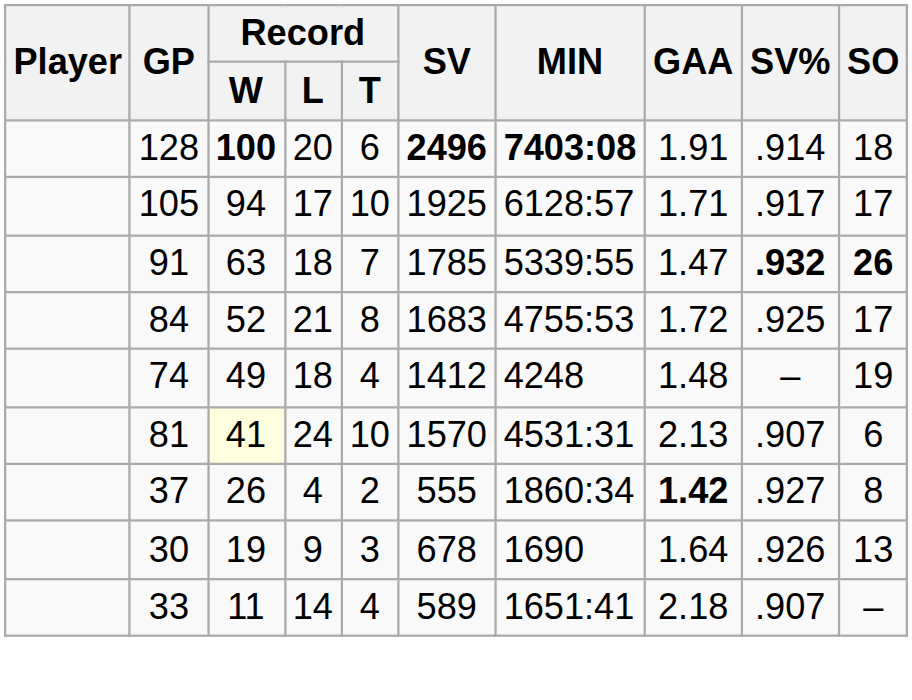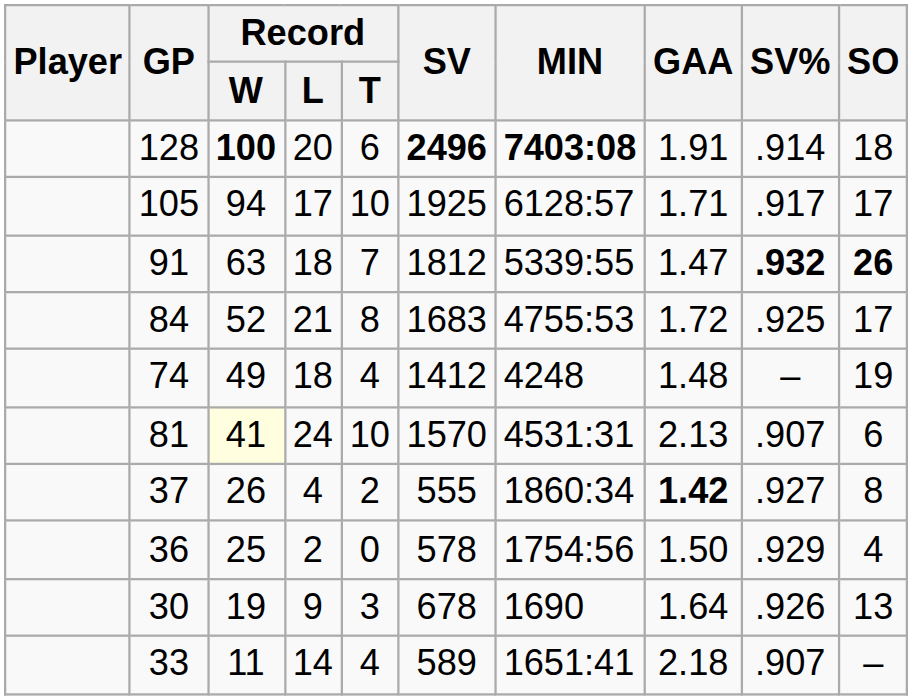(447, 262) 1785 -> (447, 262) 1812
+ row: (169, 549)
